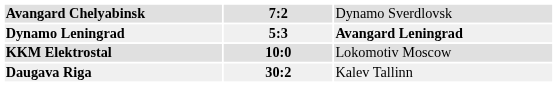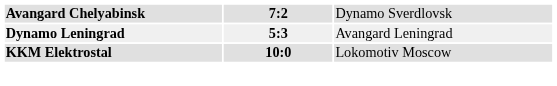(399, 33) bold -> (394, 33) normal
- row: (49, 72)
